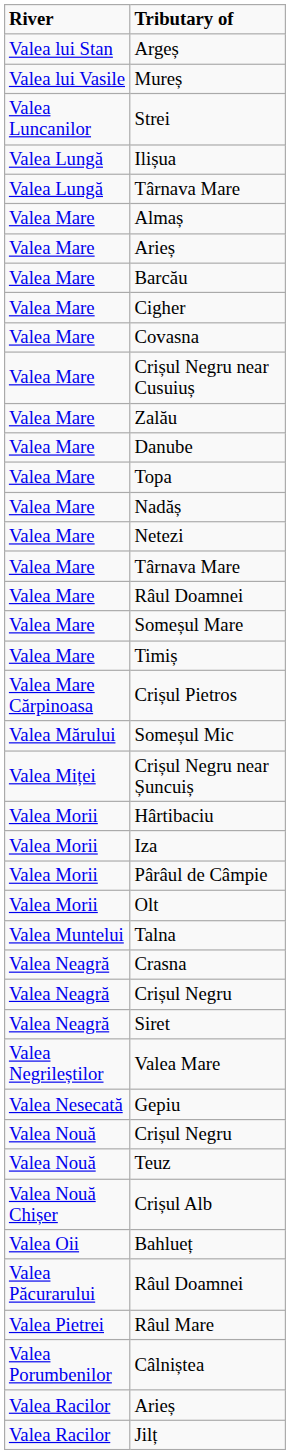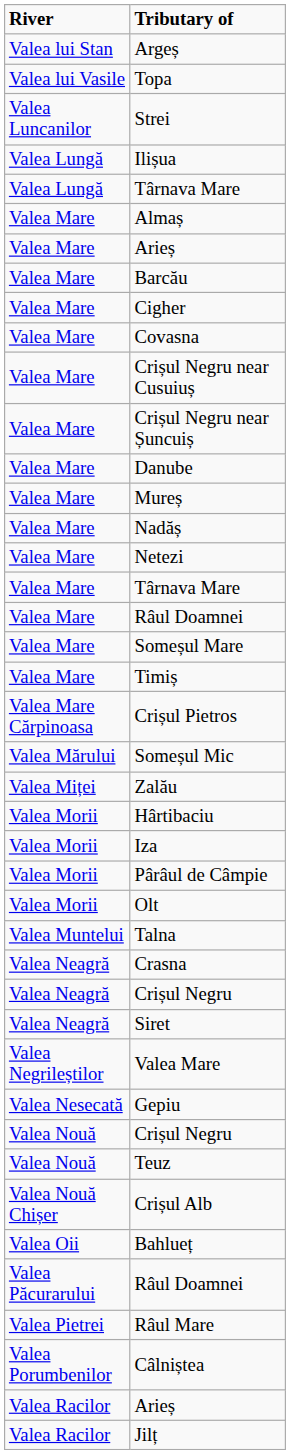(158, 78) Mureș -> (153, 78) Topa
(156, 417) Zalău -> (202, 428) Crișul Negru near Șuncuiș
(153, 477) Topa -> (158, 498) Mureș
(202, 775) Crișul Negru near Șuncuiș -> (156, 786) Zalău
